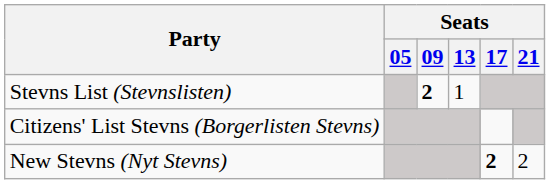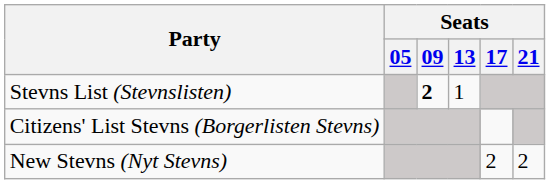(491, 160) bold -> (491, 160) normal
